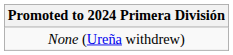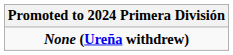(116, 38) normal -> (116, 38) bold
